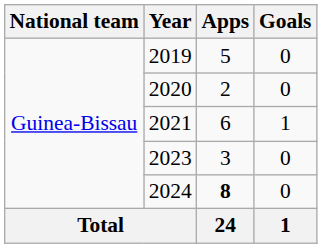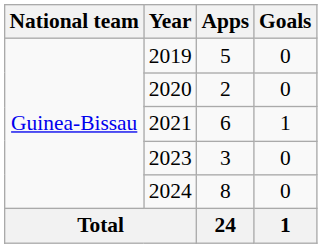(225, 191) bold -> (225, 191) normal
